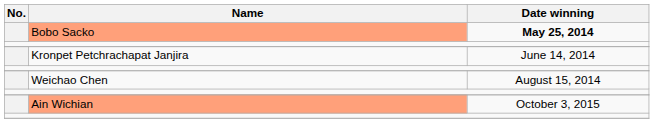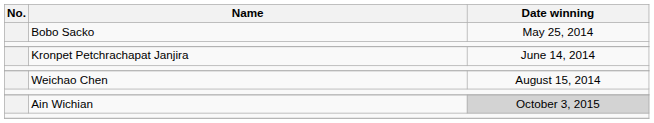(63, 32) lightsalmon background -> (63, 32) no background
(558, 32) bold -> (558, 32) normal
(62, 104) lightsalmon background -> (62, 104) no background
(558, 104) no background -> (558, 104) lightgrey background
